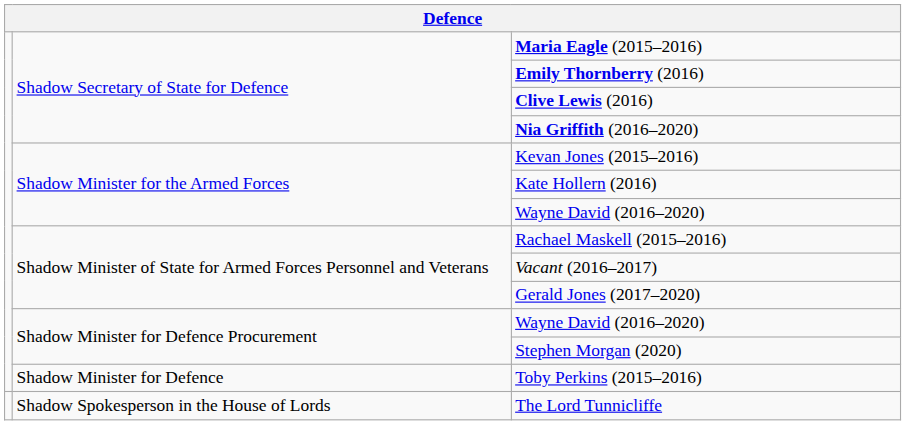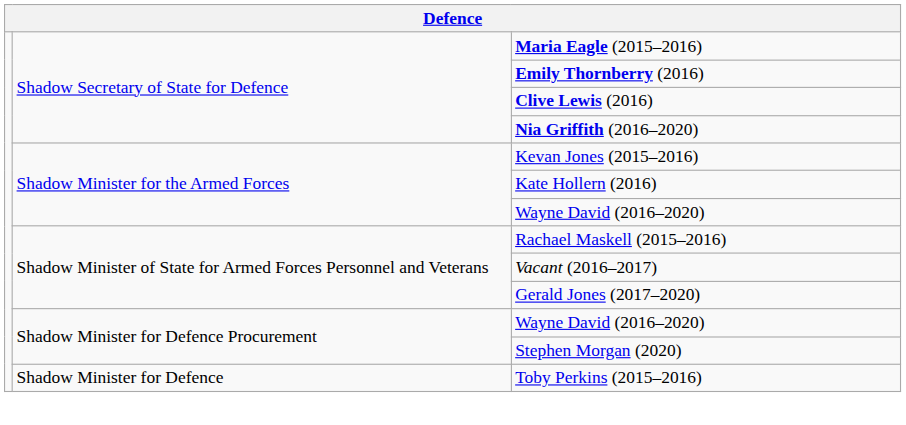- row: (174, 405)
